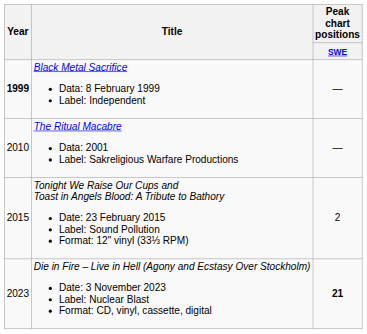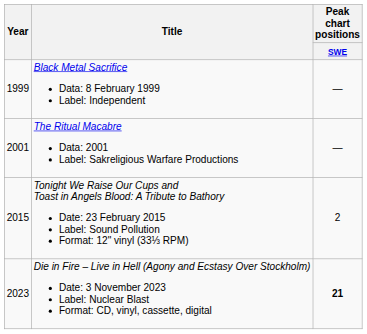(18, 89) bold -> (18, 89) normal
(18, 148) 2010 -> (18, 148) 2001
